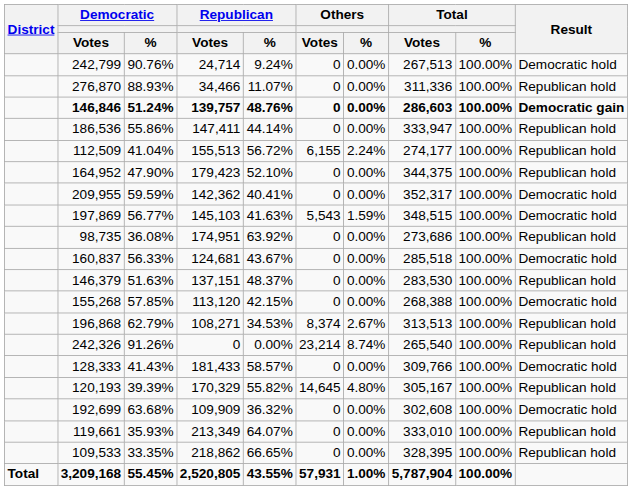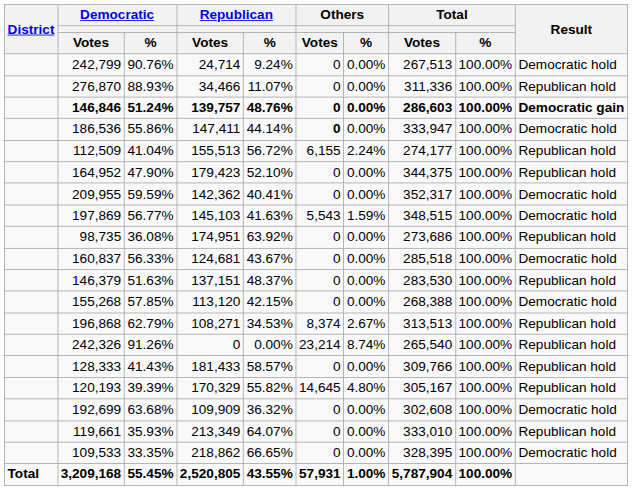(337, 129) normal -> (337, 129) bold
(567, 129) Republican hold -> (568, 129) Democratic hold
(568, 366) Democratic hold -> (567, 366) Republican hold
(567, 452) Republican hold -> (568, 452) Democratic hold
